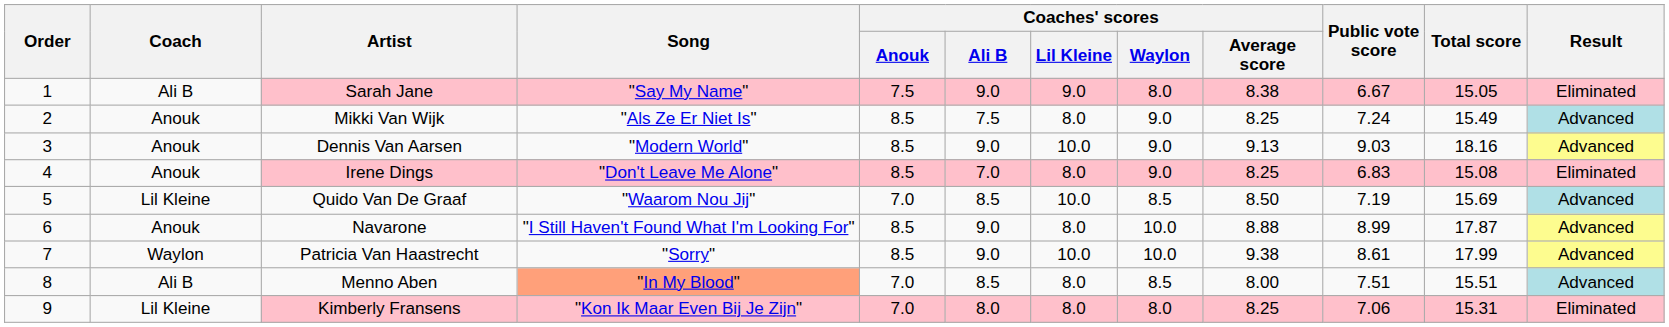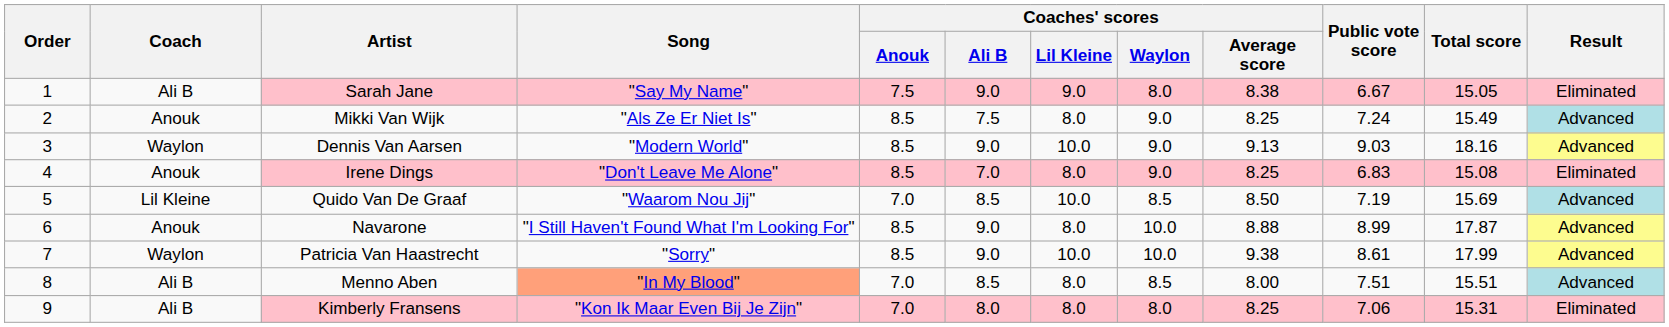(176, 145) Anouk -> (176, 145) Waylon
(176, 308) Lil Kleine -> (176, 308) Ali B
